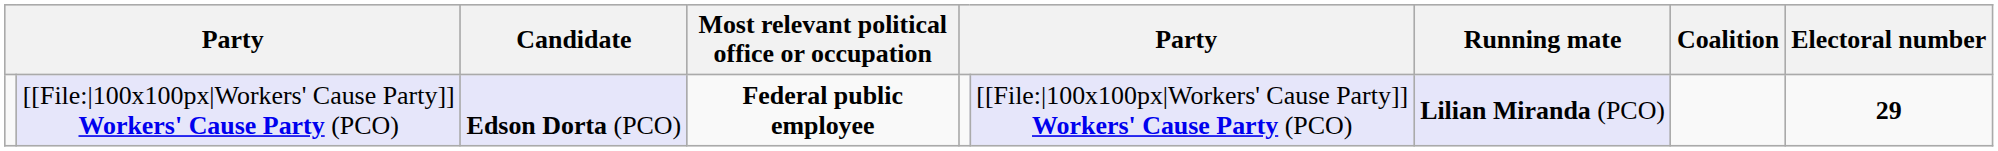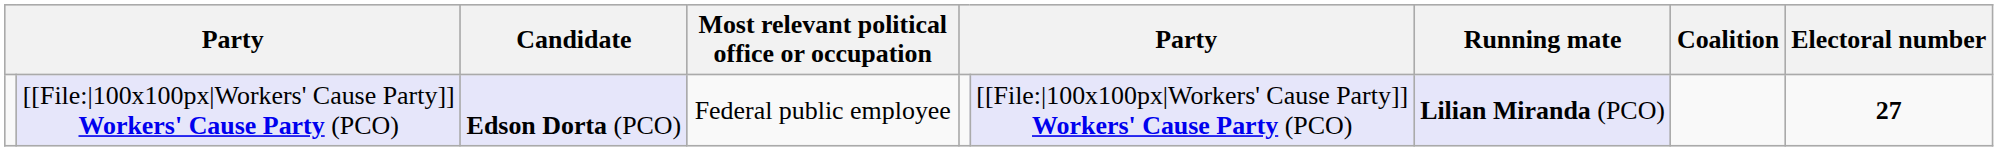(823, 109) bold -> (823, 109) normal
(1889, 109) 29 -> (1889, 109) 27
